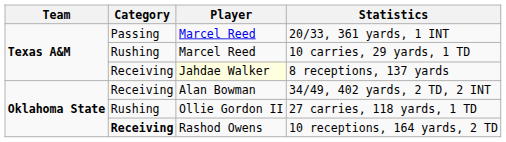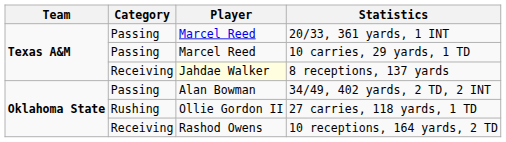(135, 52) Rushing -> (135, 52) Passing
(142, 90) Receiving -> (135, 90) Passing
(142, 128) bold -> (142, 128) normal
